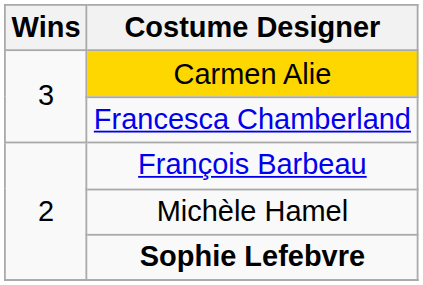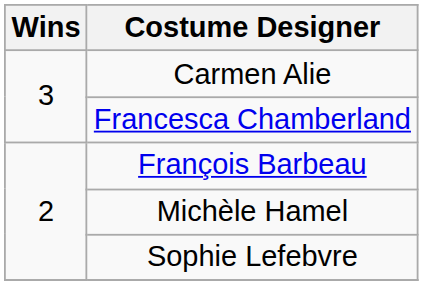(252, 73) gold background -> (252, 73) no background
(252, 257) bold -> (252, 257) normal
